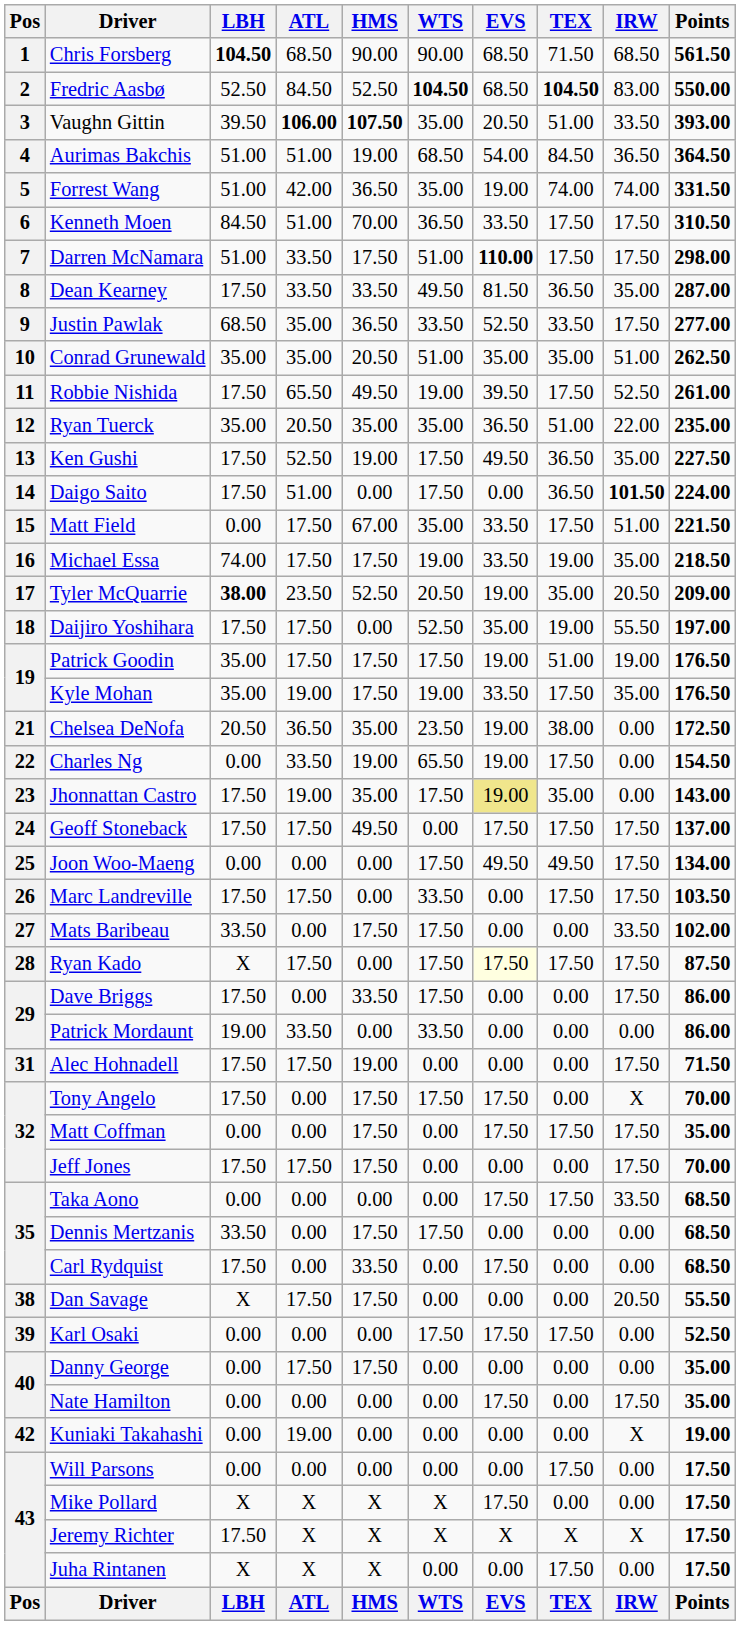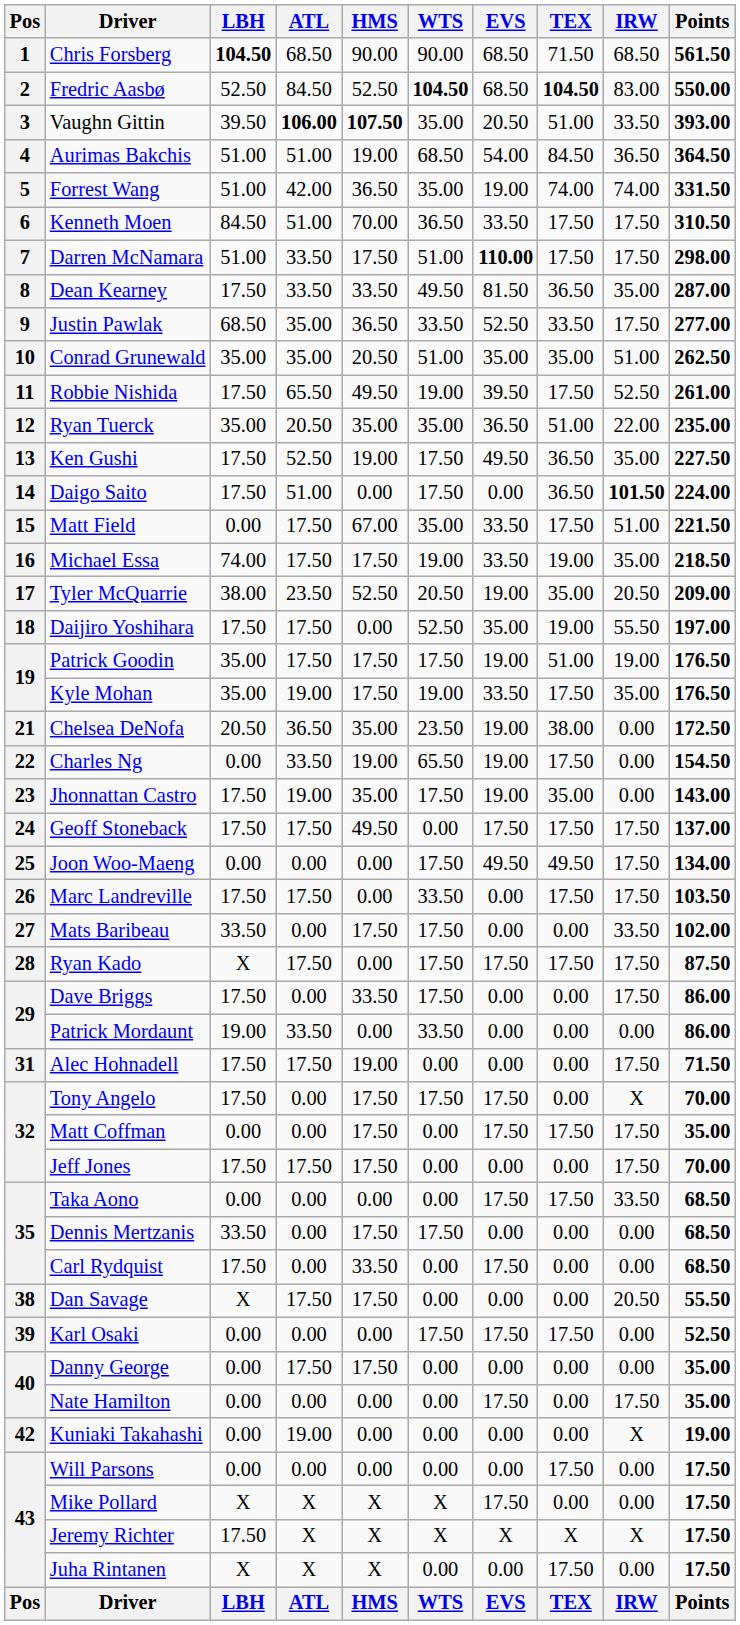(243, 593) bold -> (243, 593) normal
(506, 795) khaki background -> (506, 795) no background
(506, 963) lightyellow background -> (506, 963) no background
